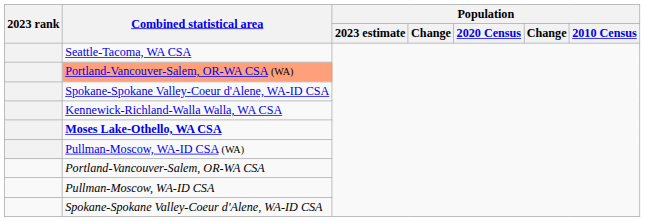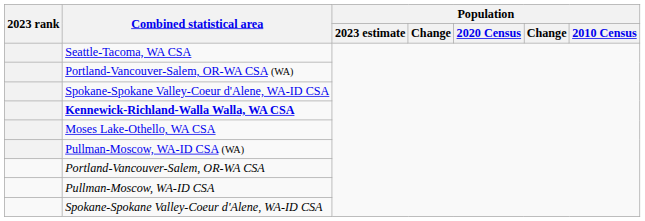(179, 71) lightsalmon background -> (179, 71) no background
(174, 110) normal -> (180, 110) bold
(143, 129) bold -> (140, 129) normal
